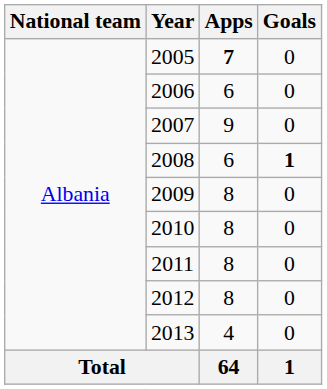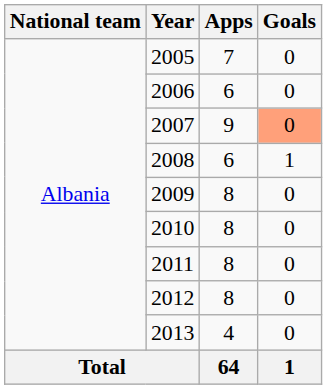(229, 56) bold -> (229, 56) normal
(289, 125) no background -> (289, 125) lightsalmon background
(289, 159) bold -> (289, 159) normal
